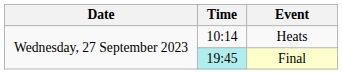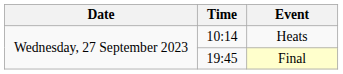(222, 58) paleturquoise background -> (222, 58) no background
